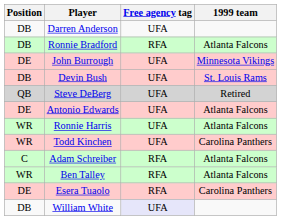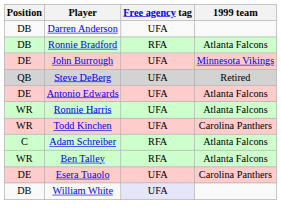- row: (83, 77)
(158, 191) RFA -> (158, 175) UFA
